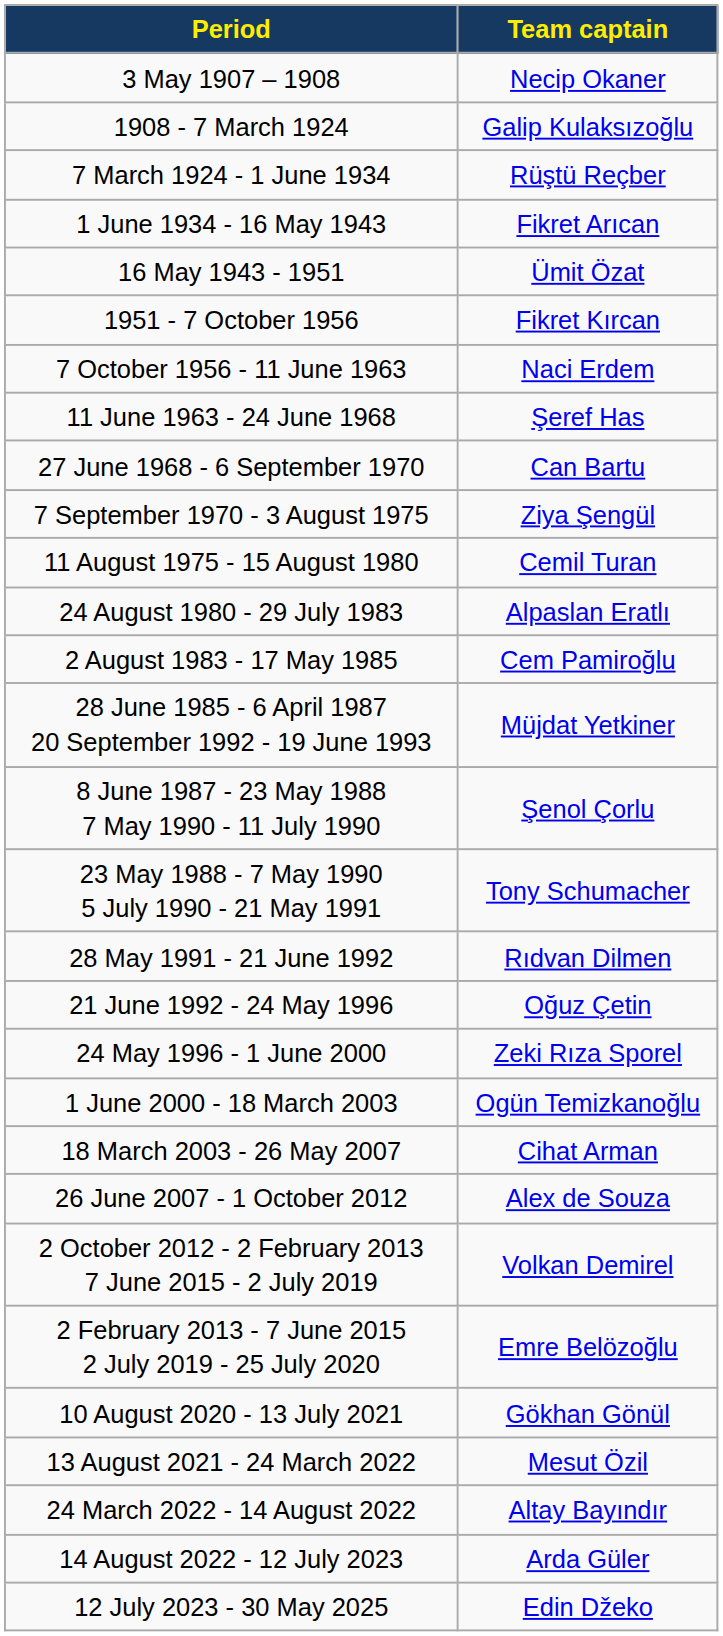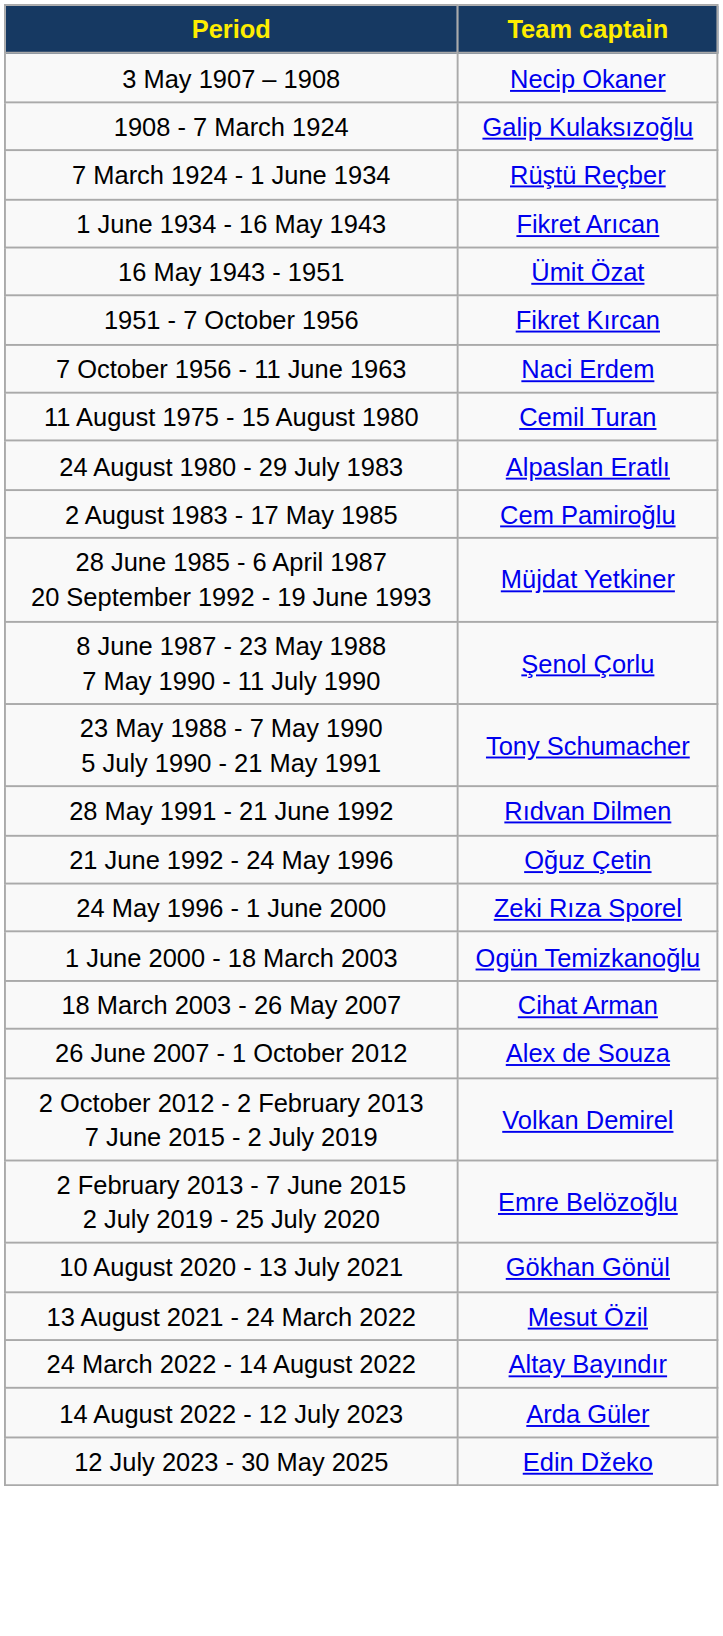- row: (231, 418)
- row: (231, 466)
- row: (231, 515)
